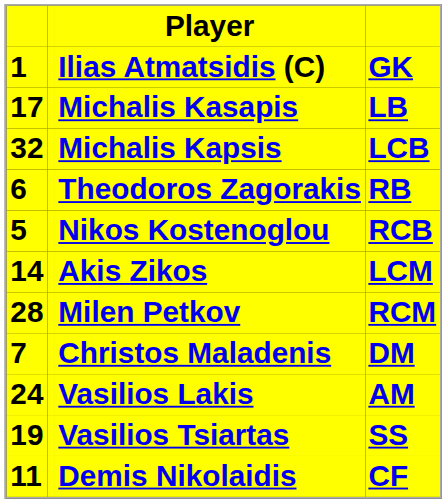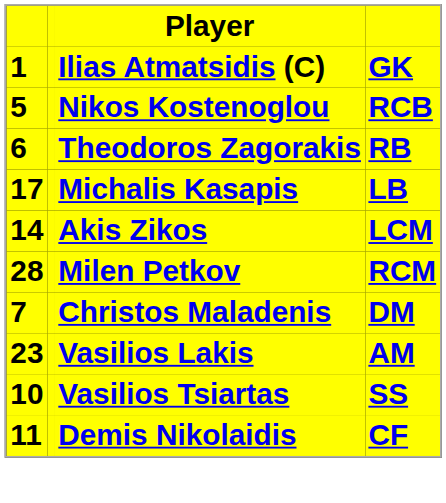rows swapped: (194, 230) <-> (178, 107)
- row: (170, 148)
(27, 394) 24 -> (27, 353) 23
(27, 435) 19 -> (27, 394) 10
